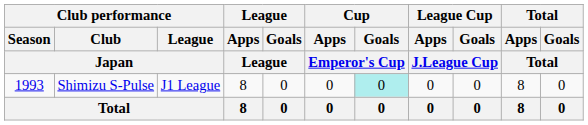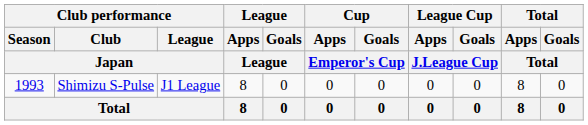(381, 85) paleturquoise background -> (381, 85) no background
